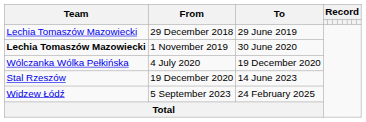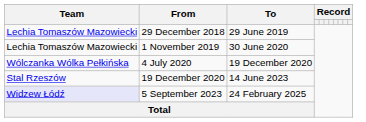(76, 47) bold -> (72, 47) normal
(36, 94) no background -> (36, 94) lavender background
